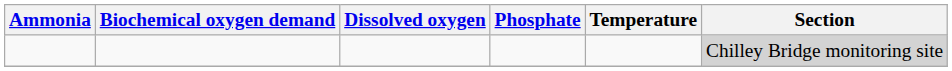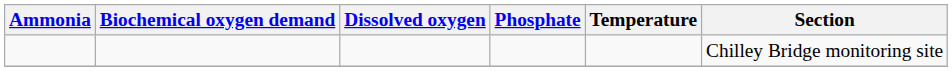(825, 50) lightgrey background -> (825, 50) no background
